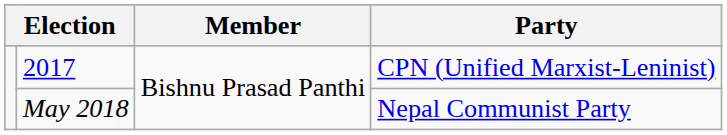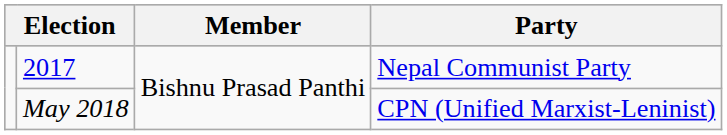(546, 66) CPN (Unified Marxist-Leninist) -> (504, 66) Nepal Communist Party
(504, 108) Nepal Communist Party -> (546, 108) CPN (Unified Marxist-Leninist)
